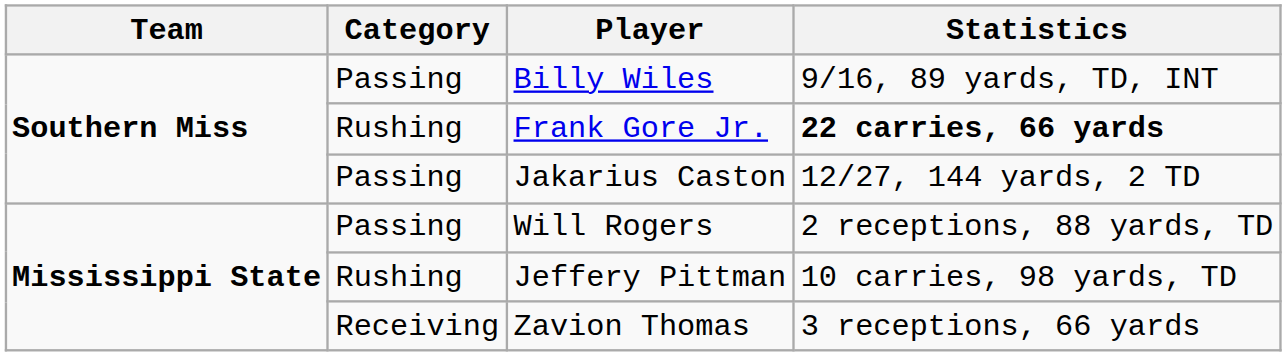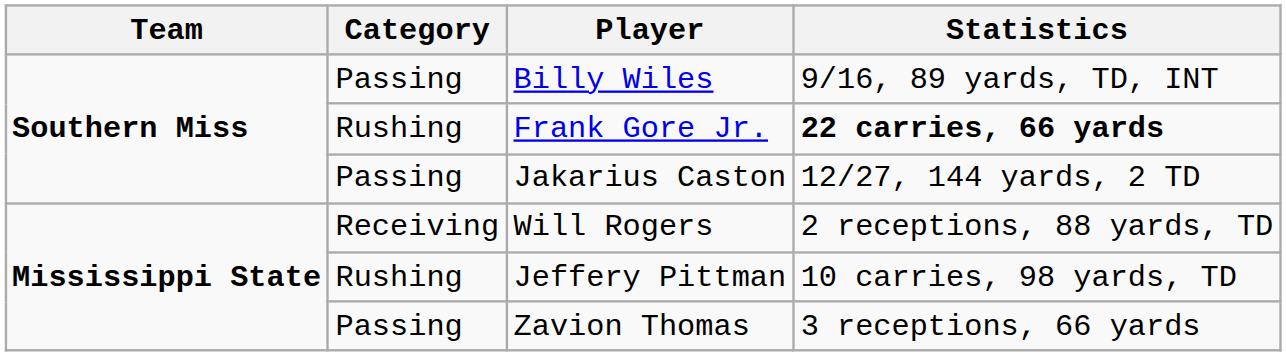(399, 228) Passing -> (417, 228) Receiving
(417, 326) Receiving -> (399, 326) Passing
